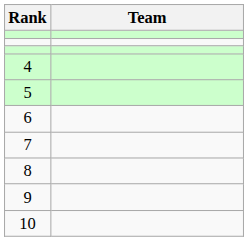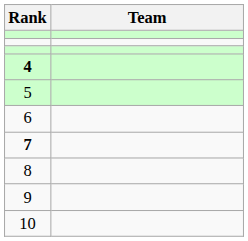(28, 66) normal -> (28, 66) bold
(28, 144) normal -> (28, 144) bold
